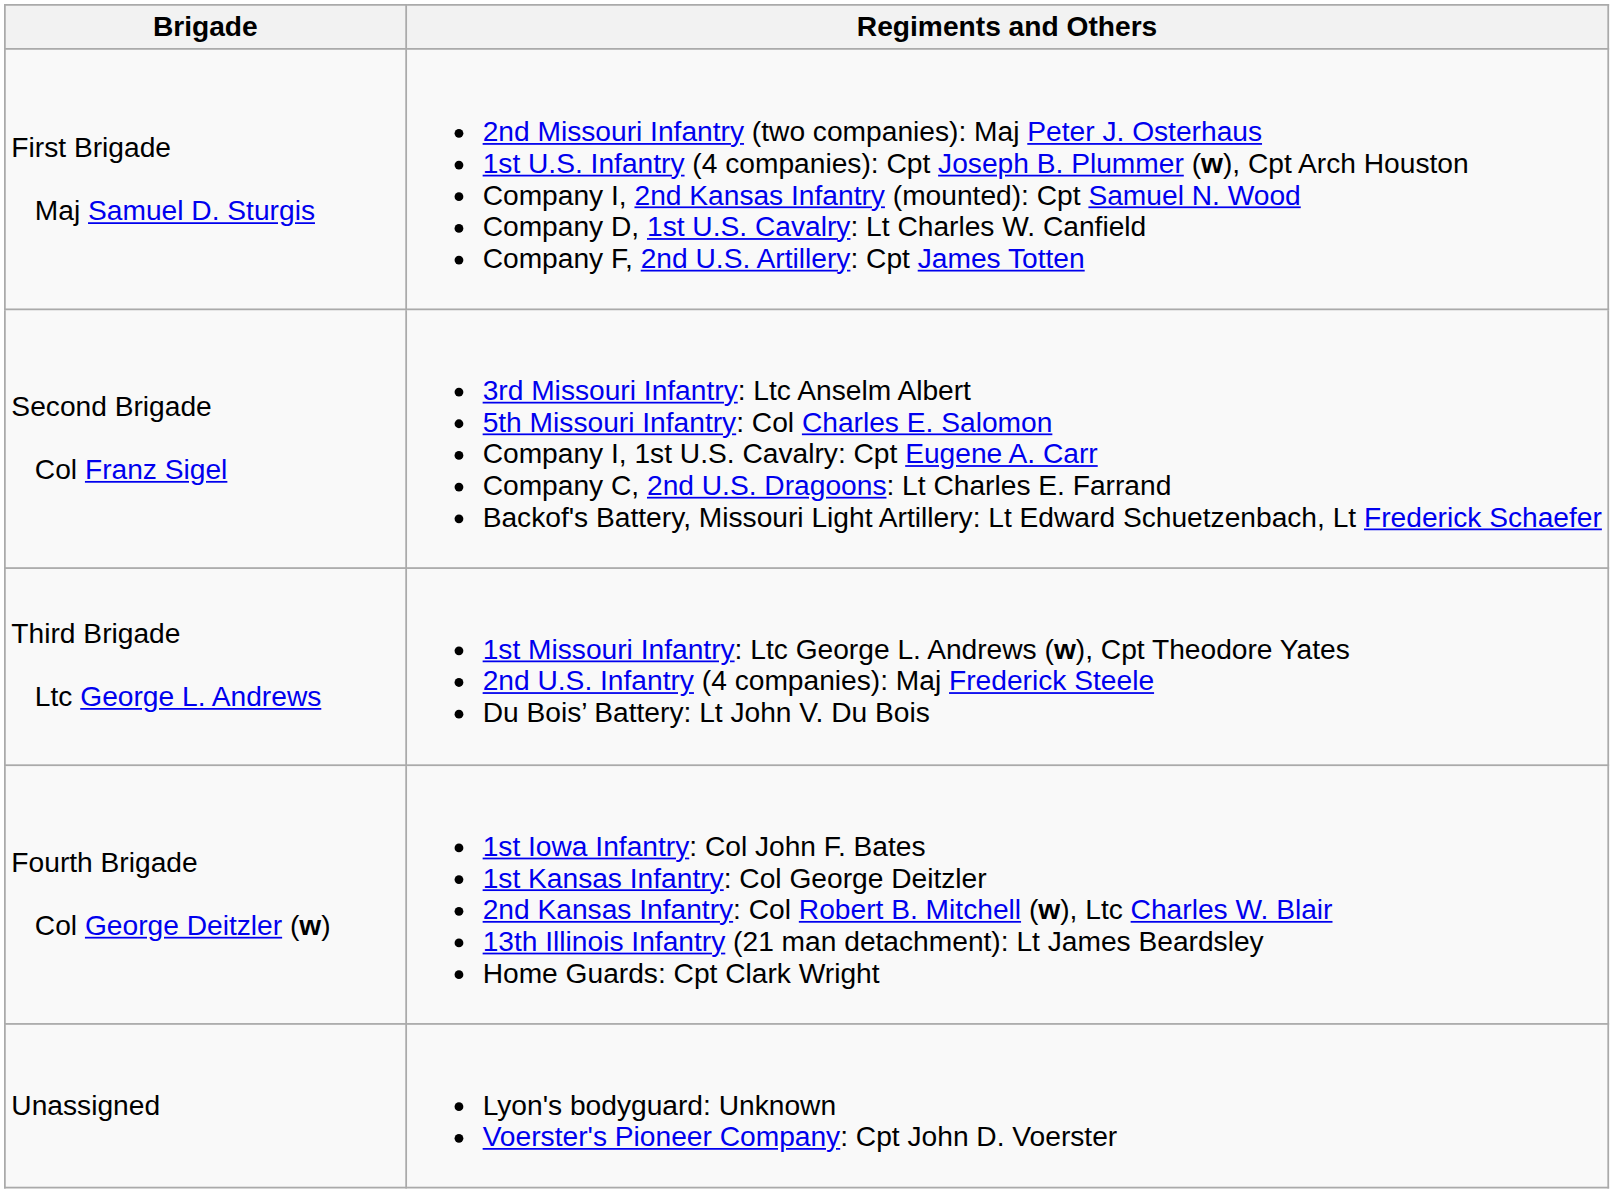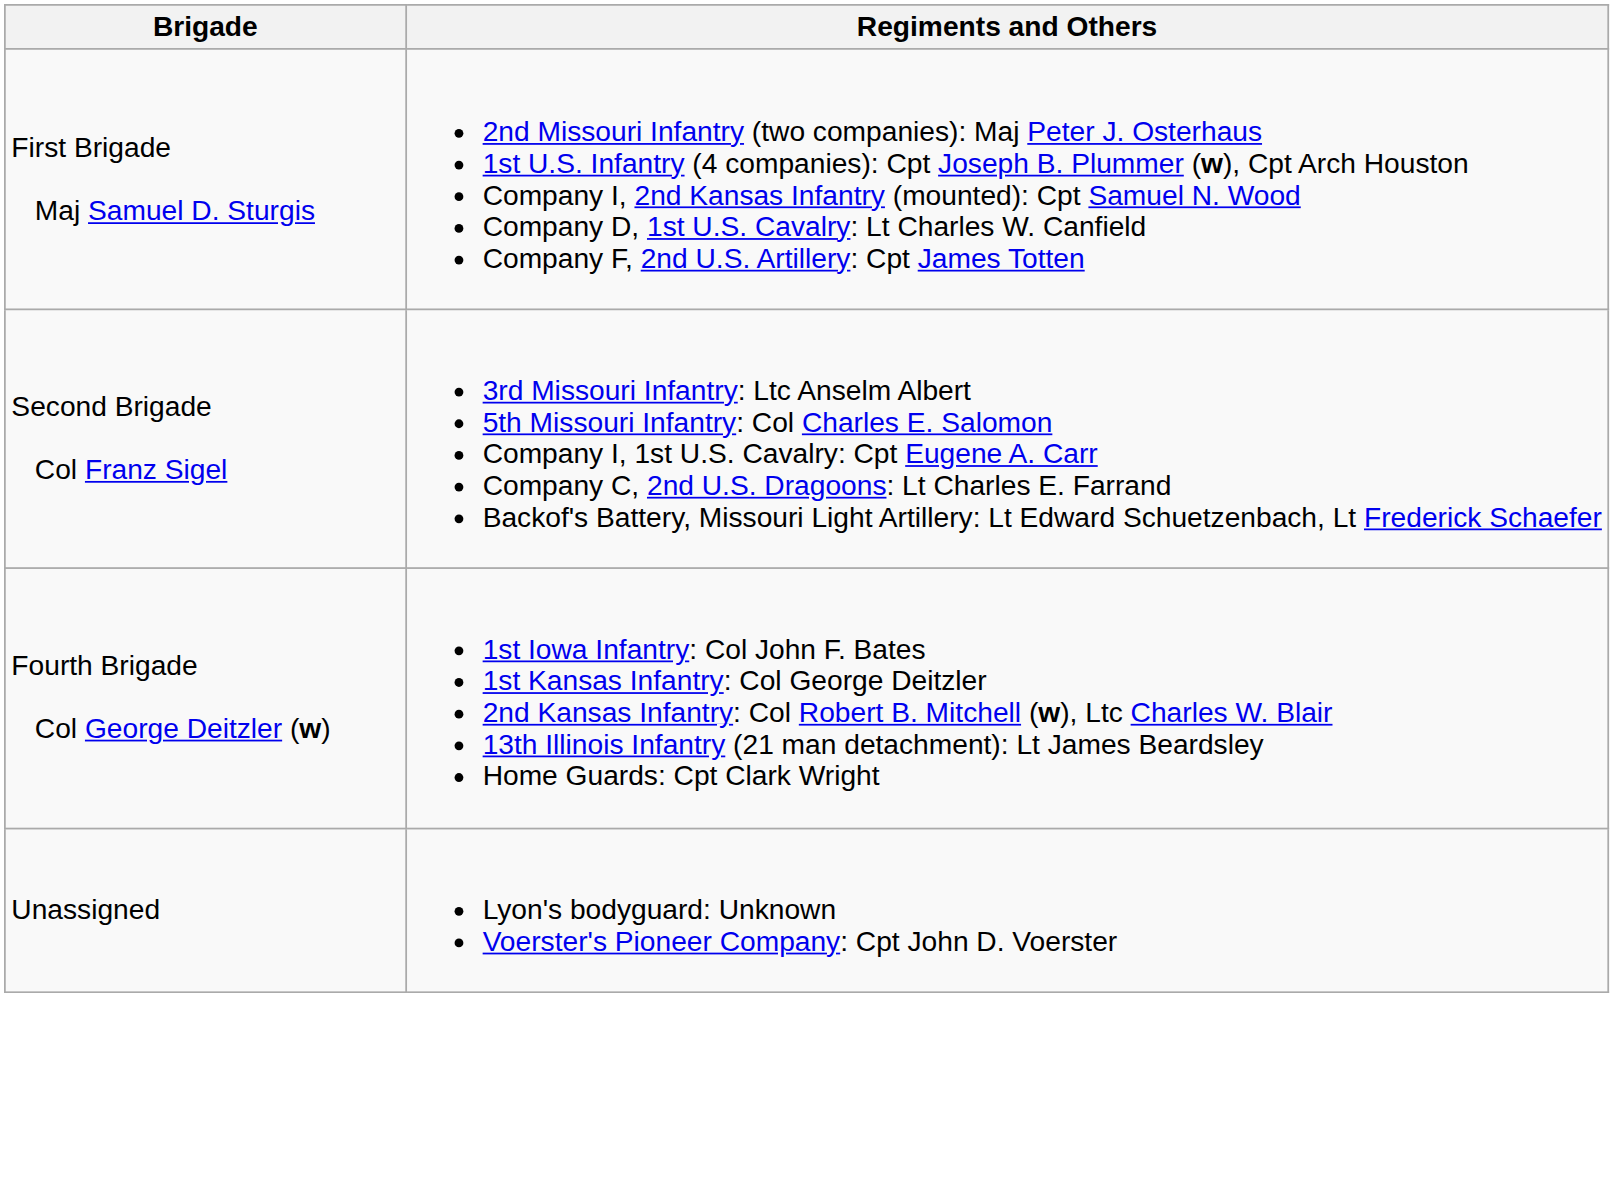- row: (166, 665)
